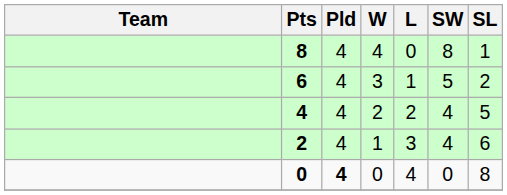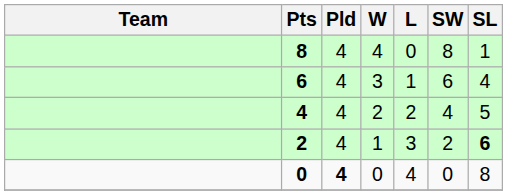(448, 81) 5 -> (448, 81) 6
(485, 81) 2 -> (485, 81) 4
(448, 143) 4 -> (448, 143) 2
(485, 143) normal -> (485, 143) bold
